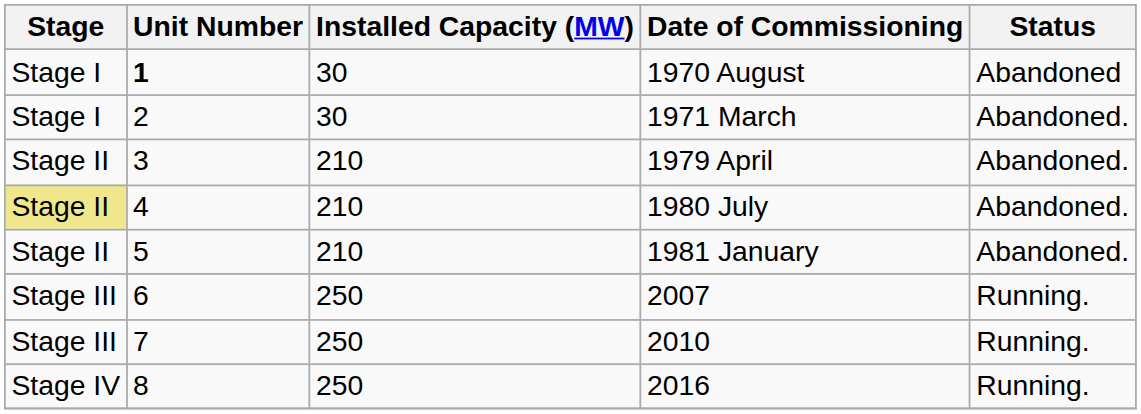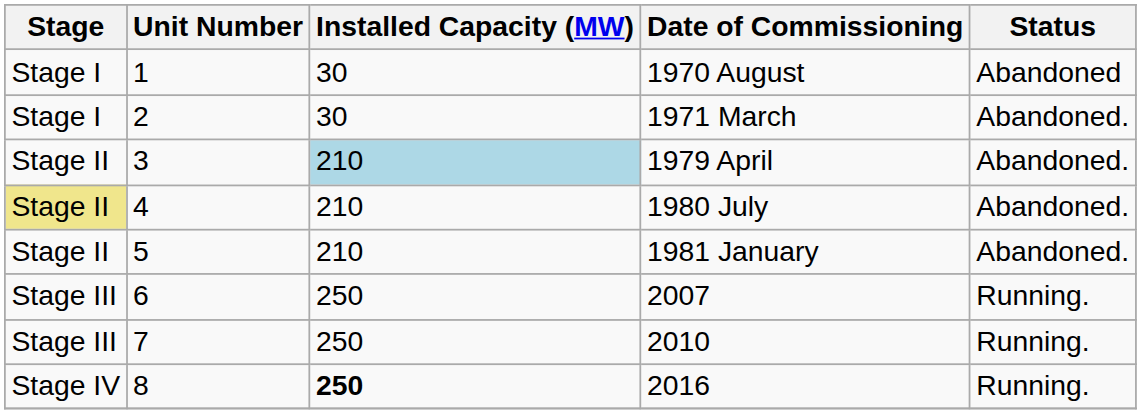(141, 71) bold -> (141, 71) normal
(340, 161) no background -> (340, 161) lightblue background
(340, 386) normal -> (340, 386) bold
